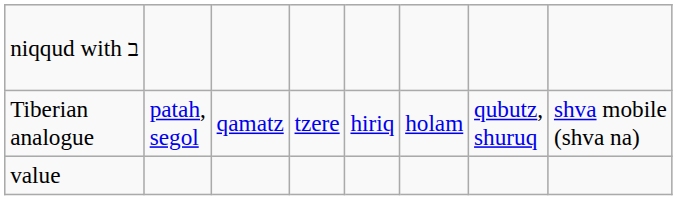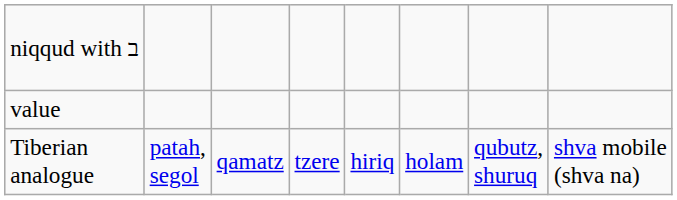rows swapped: (52, 123) <-> (35, 175)
